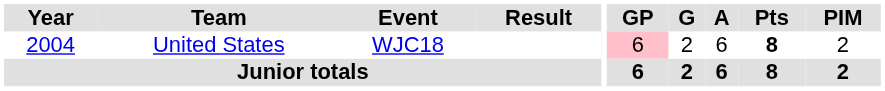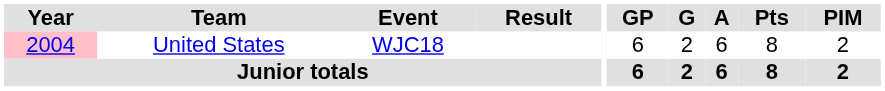(51, 44) no background -> (51, 44) pink background
(638, 44) pink background -> (638, 44) no background
(772, 44) bold -> (772, 44) normal
